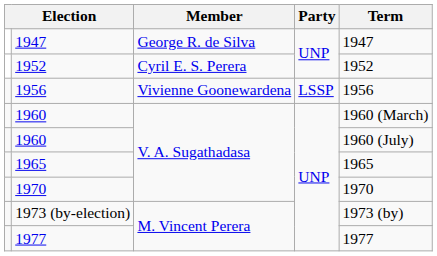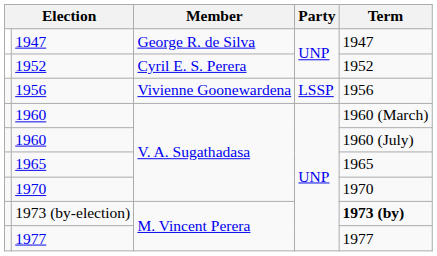(373, 213) normal -> (373, 213) bold
